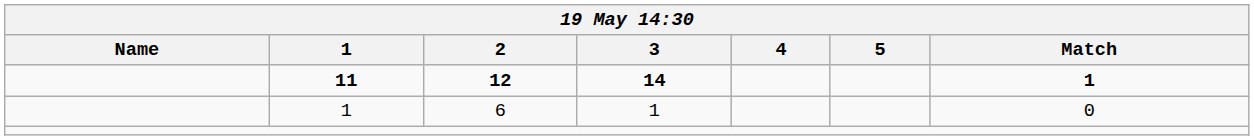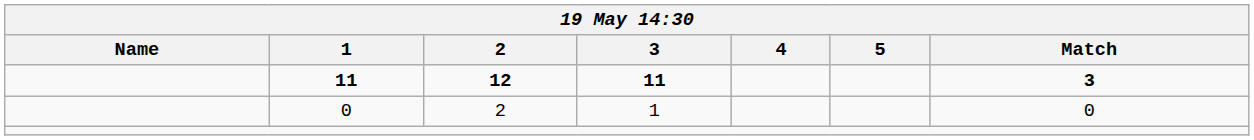(654, 80) 14 -> (654, 80) 11
(1089, 80) 1 -> (1089, 80) 3
(346, 111) 1 -> (346, 111) 0
(500, 111) 6 -> (500, 111) 2
